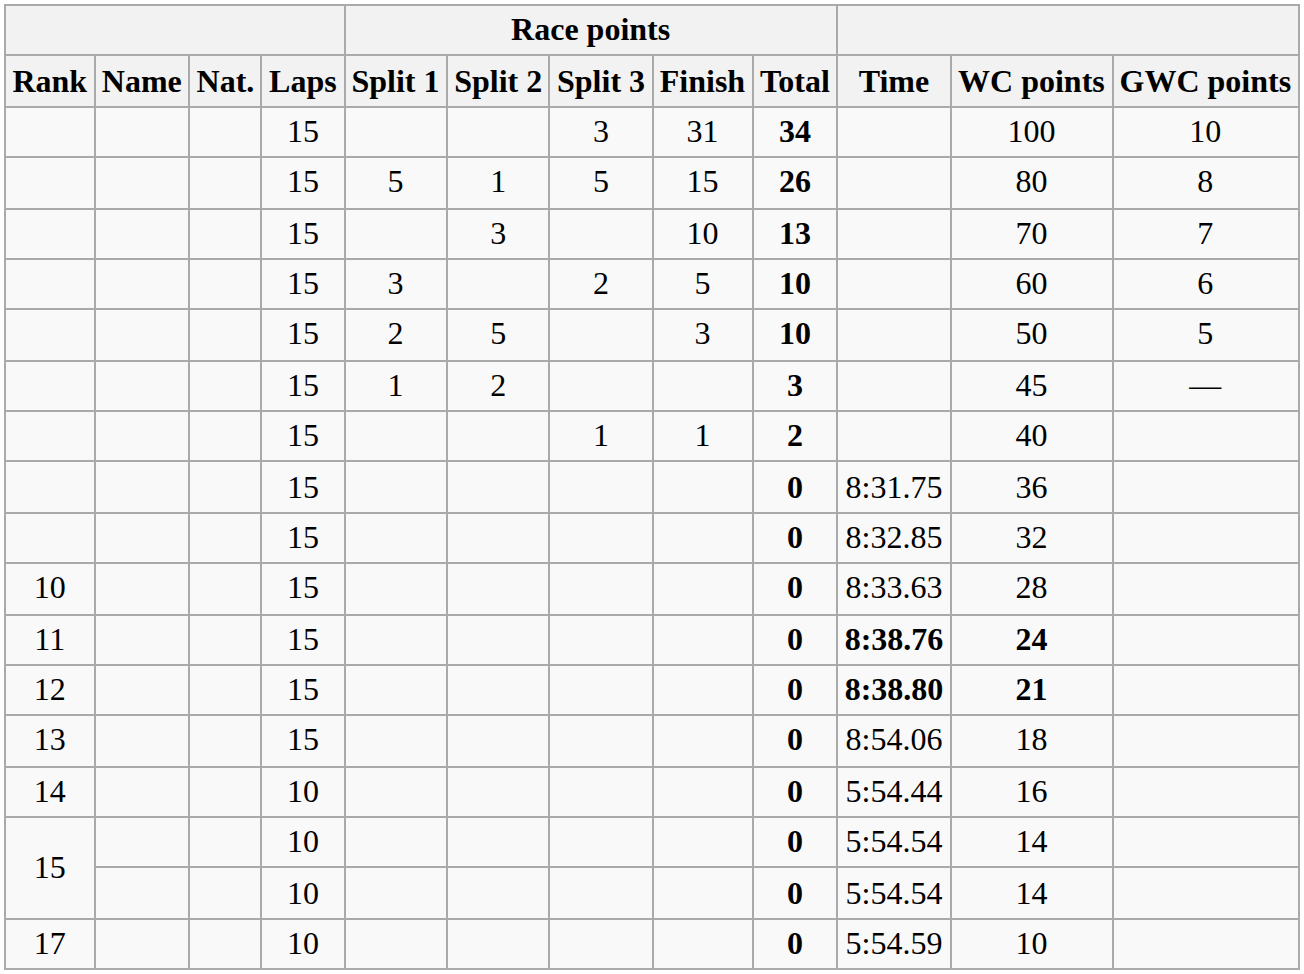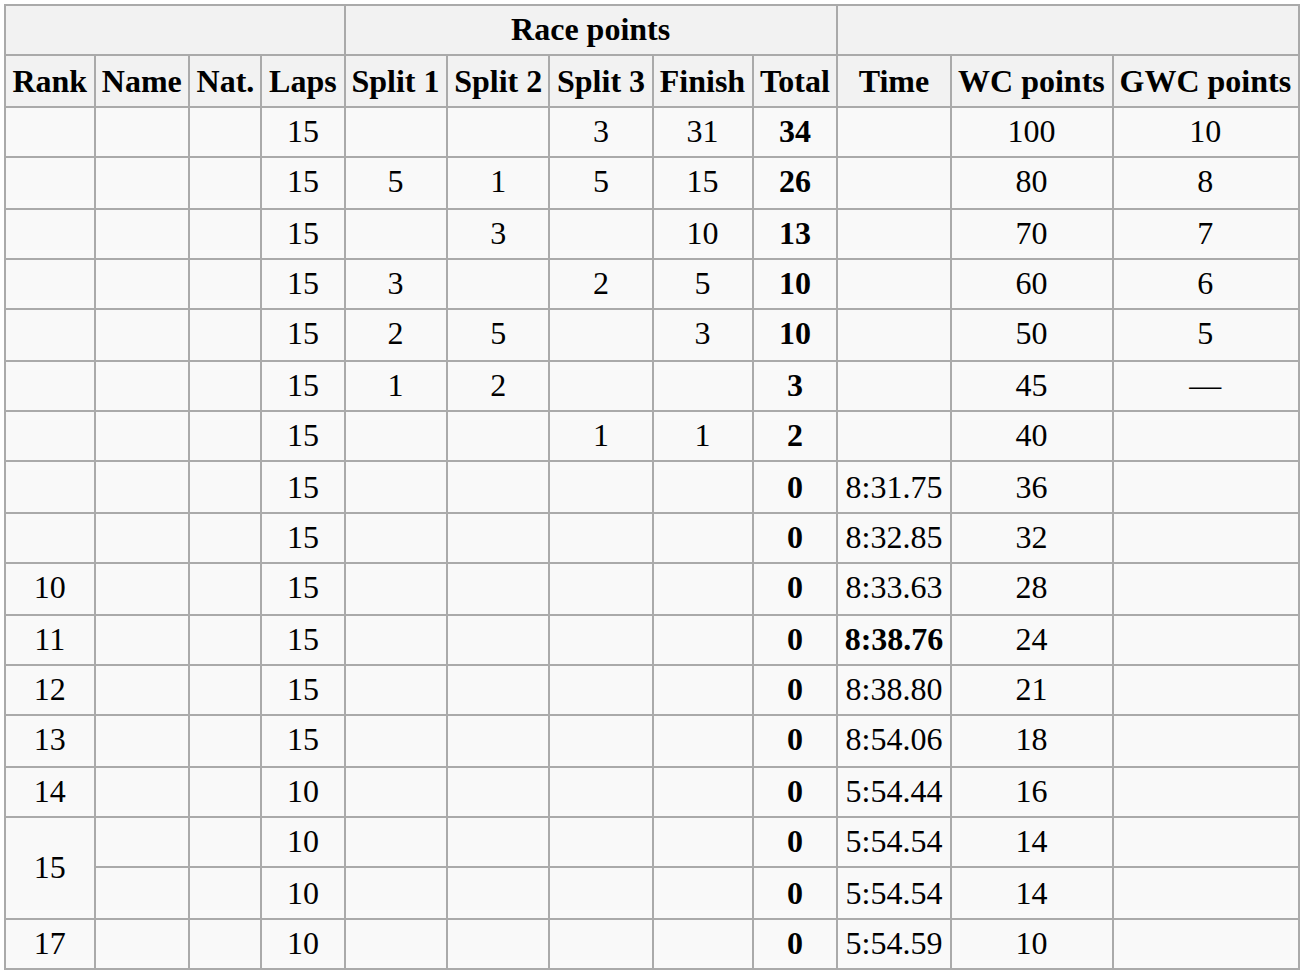(1031, 638) bold -> (1031, 638) normal
(894, 689) bold -> (894, 689) normal
(1031, 689) bold -> (1031, 689) normal
